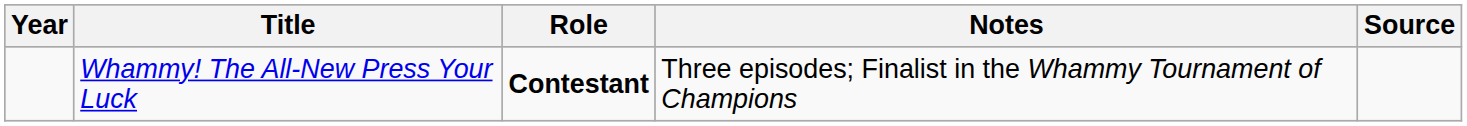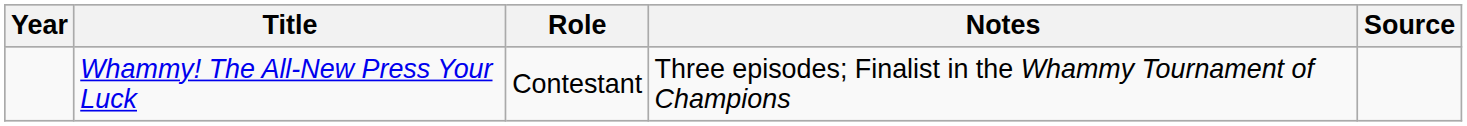(579, 83) bold -> (577, 83) normal
